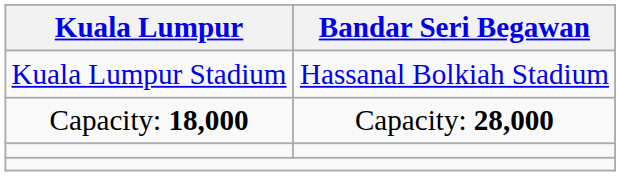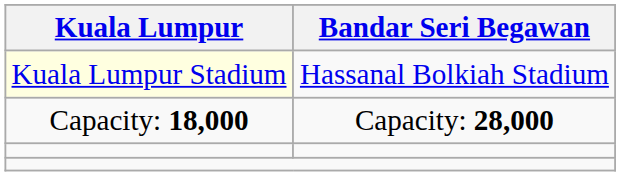(149, 73) no background -> (149, 73) lightyellow background
